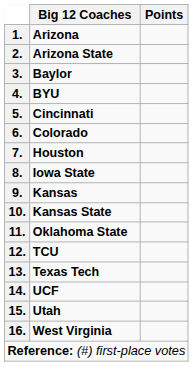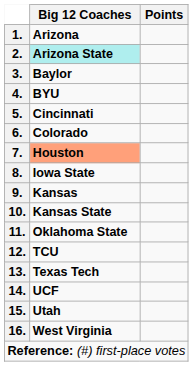(73, 54) no background -> (73, 54) paleturquoise background
(58, 153) no background -> (58, 153) lightsalmon background
